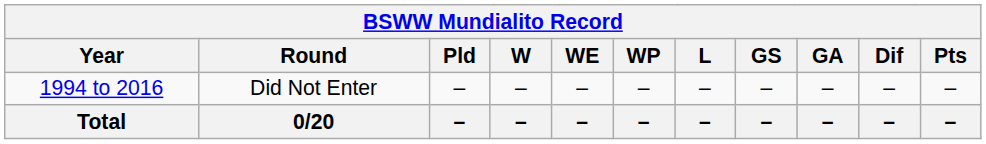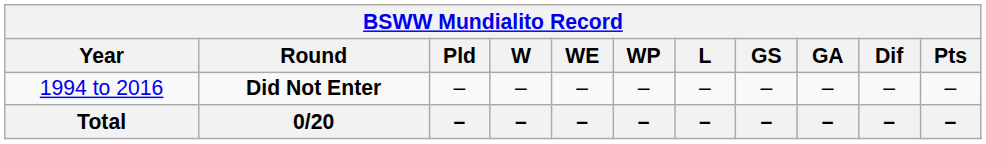(314, 89) normal -> (314, 89) bold
